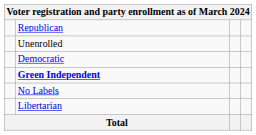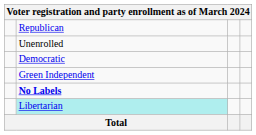(59, 75) bold -> (57, 75) normal
(38, 91) normal -> (40, 91) bold
(40, 106) no background -> (41, 106) paleturquoise background
